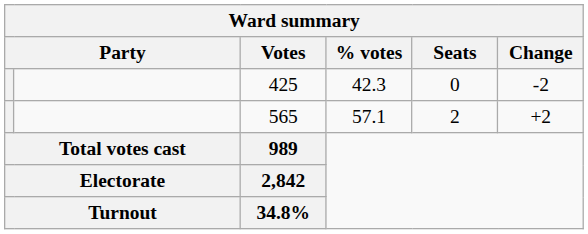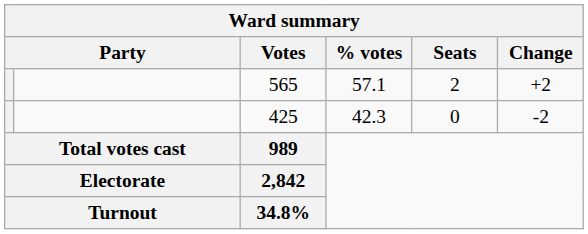rows swapped: (283, 116) <-> (283, 84)
